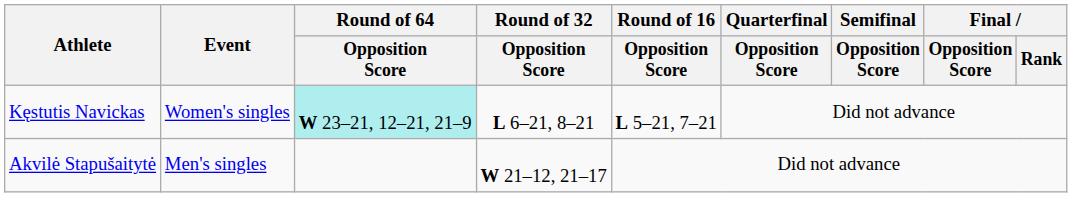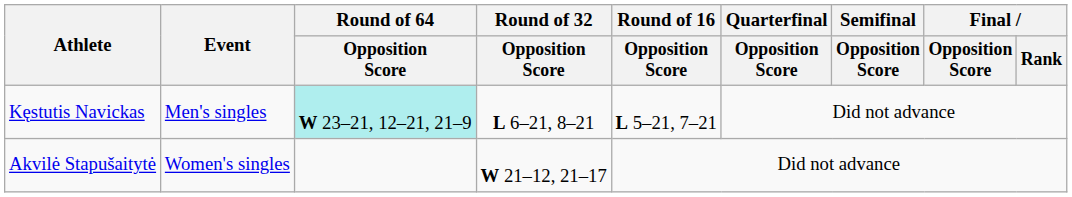(227, 112) Women's singles -> (216, 112) Men's singles
(216, 165) Men's singles -> (227, 165) Women's singles
